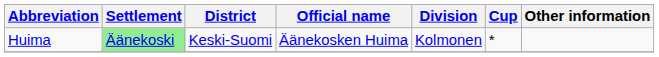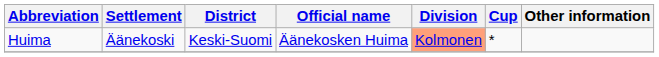(140, 39) lightgreen background -> (140, 39) no background
(448, 39) no background -> (448, 39) lightsalmon background
